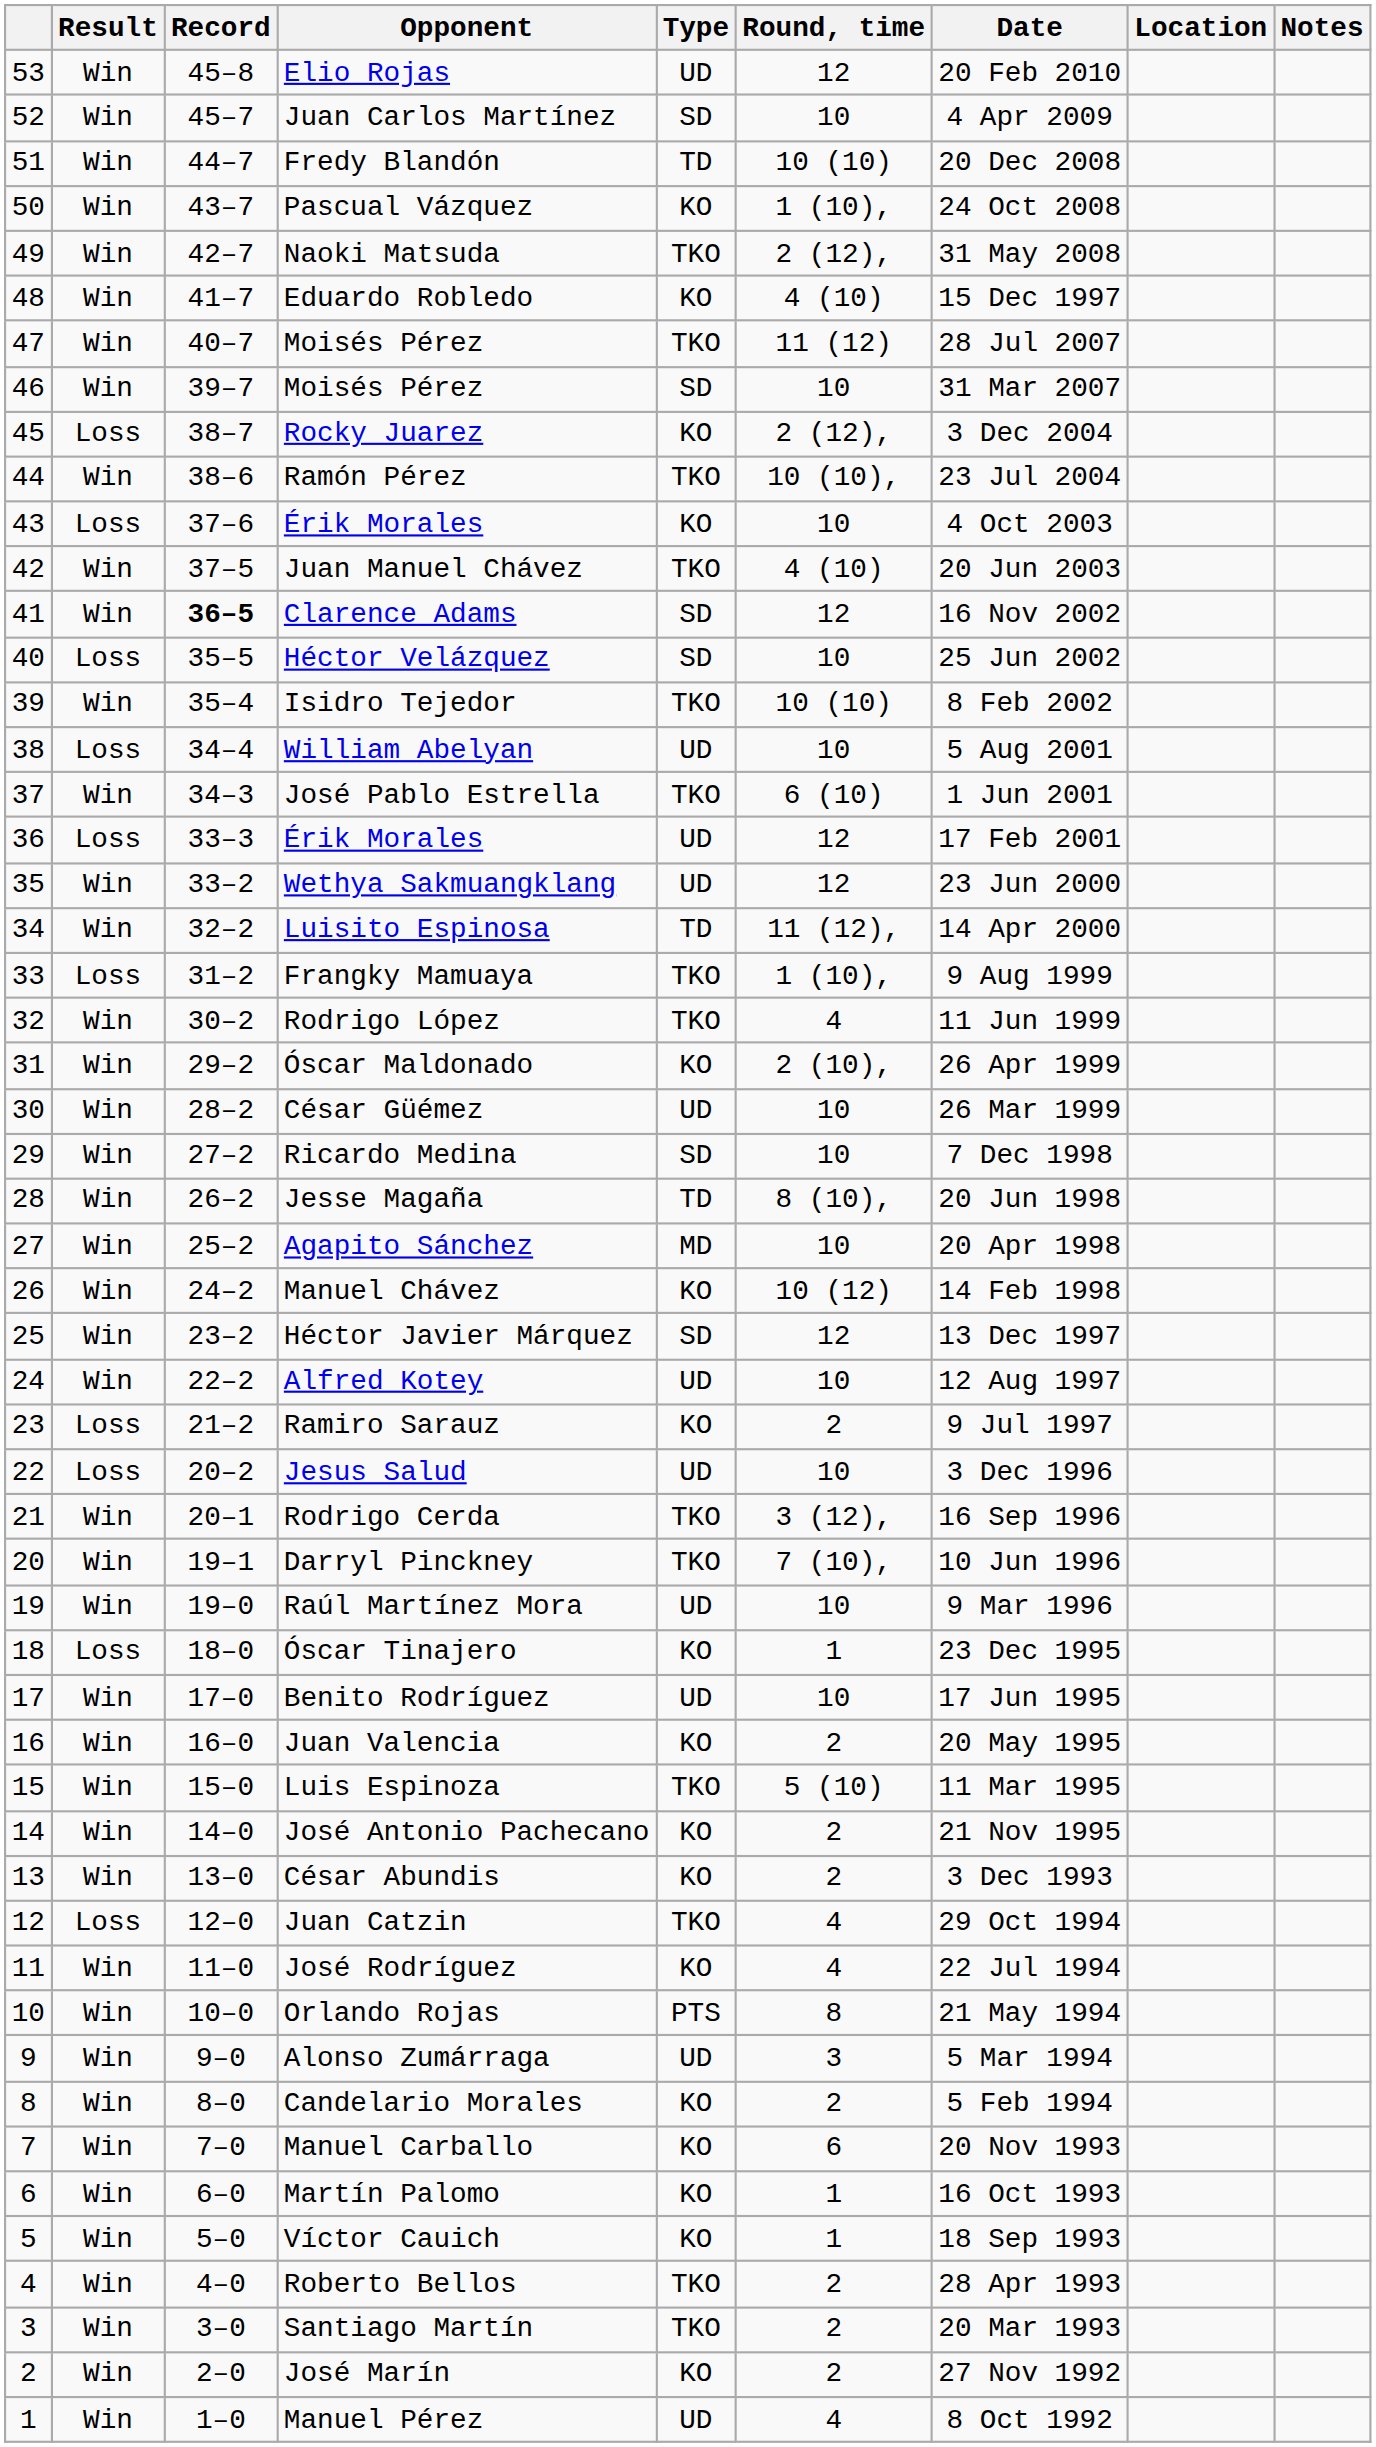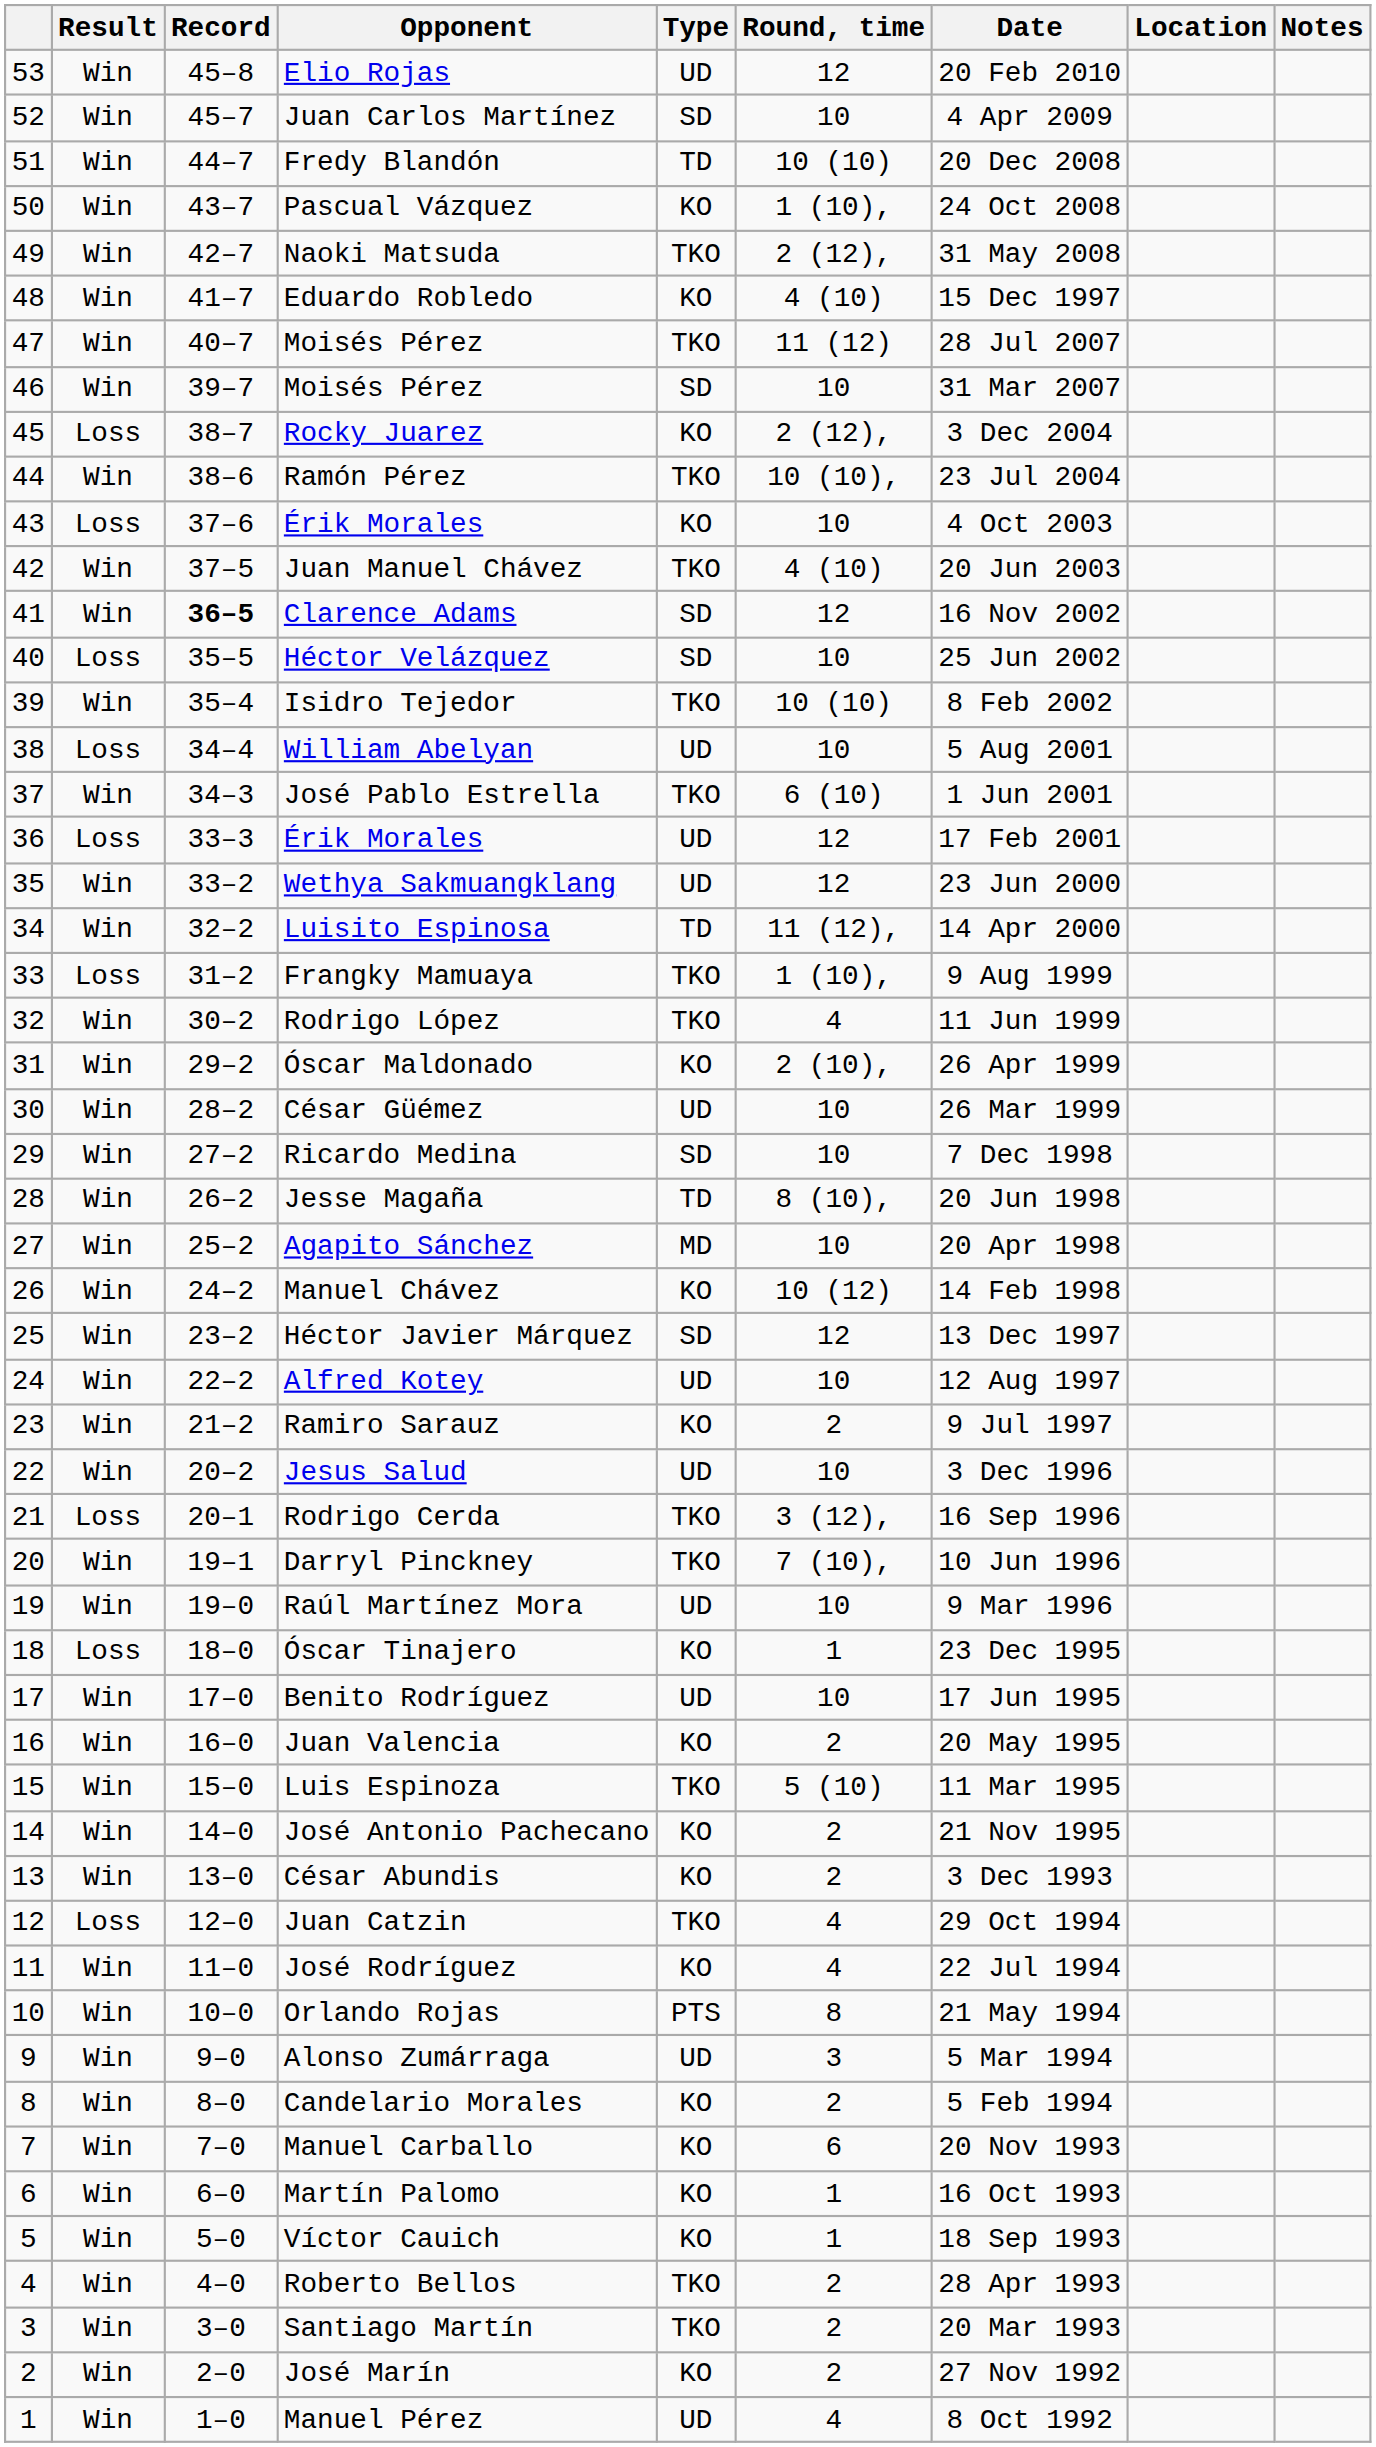(108, 1427) Loss -> (108, 1427) Win
(108, 1472) Loss -> (108, 1472) Win
(108, 1517) Win -> (108, 1517) Loss
